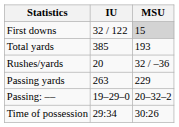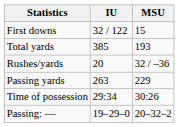(140, 30) lightgrey background -> (140, 30) no background
rows swapped: (31, 97) <-> (47, 113)
